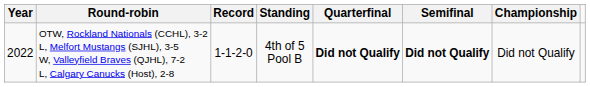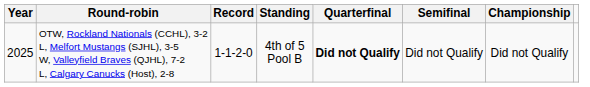(20, 52) 2022 -> (20, 52) 2025
(447, 52) bold -> (444, 52) normal
